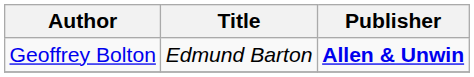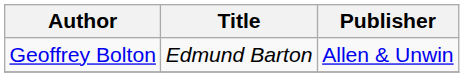(393, 54) bold -> (388, 54) normal
